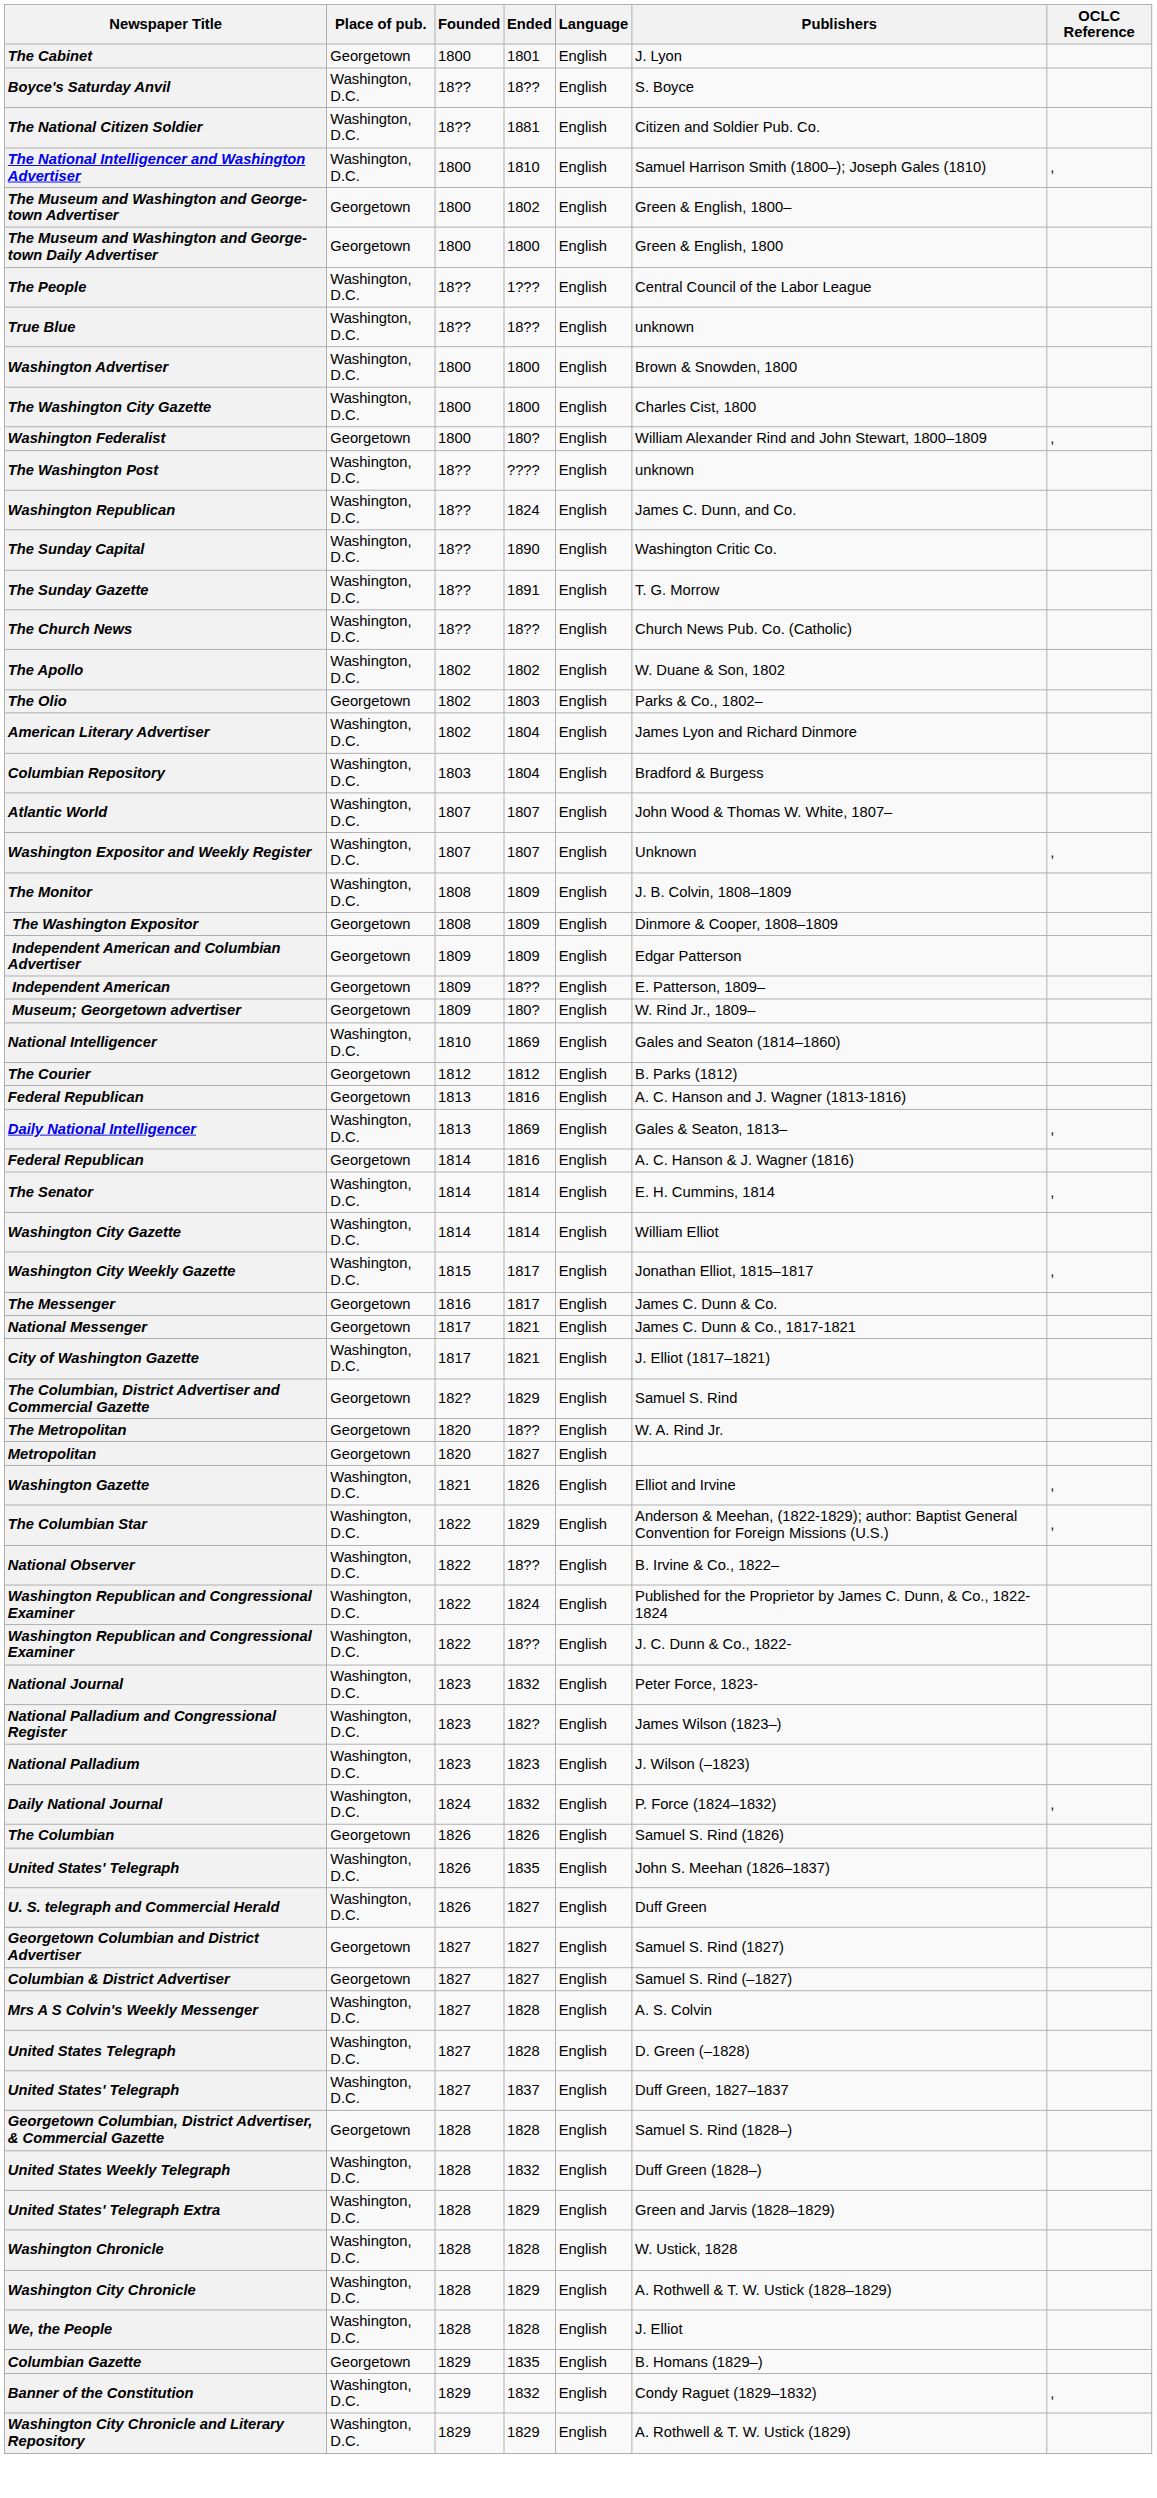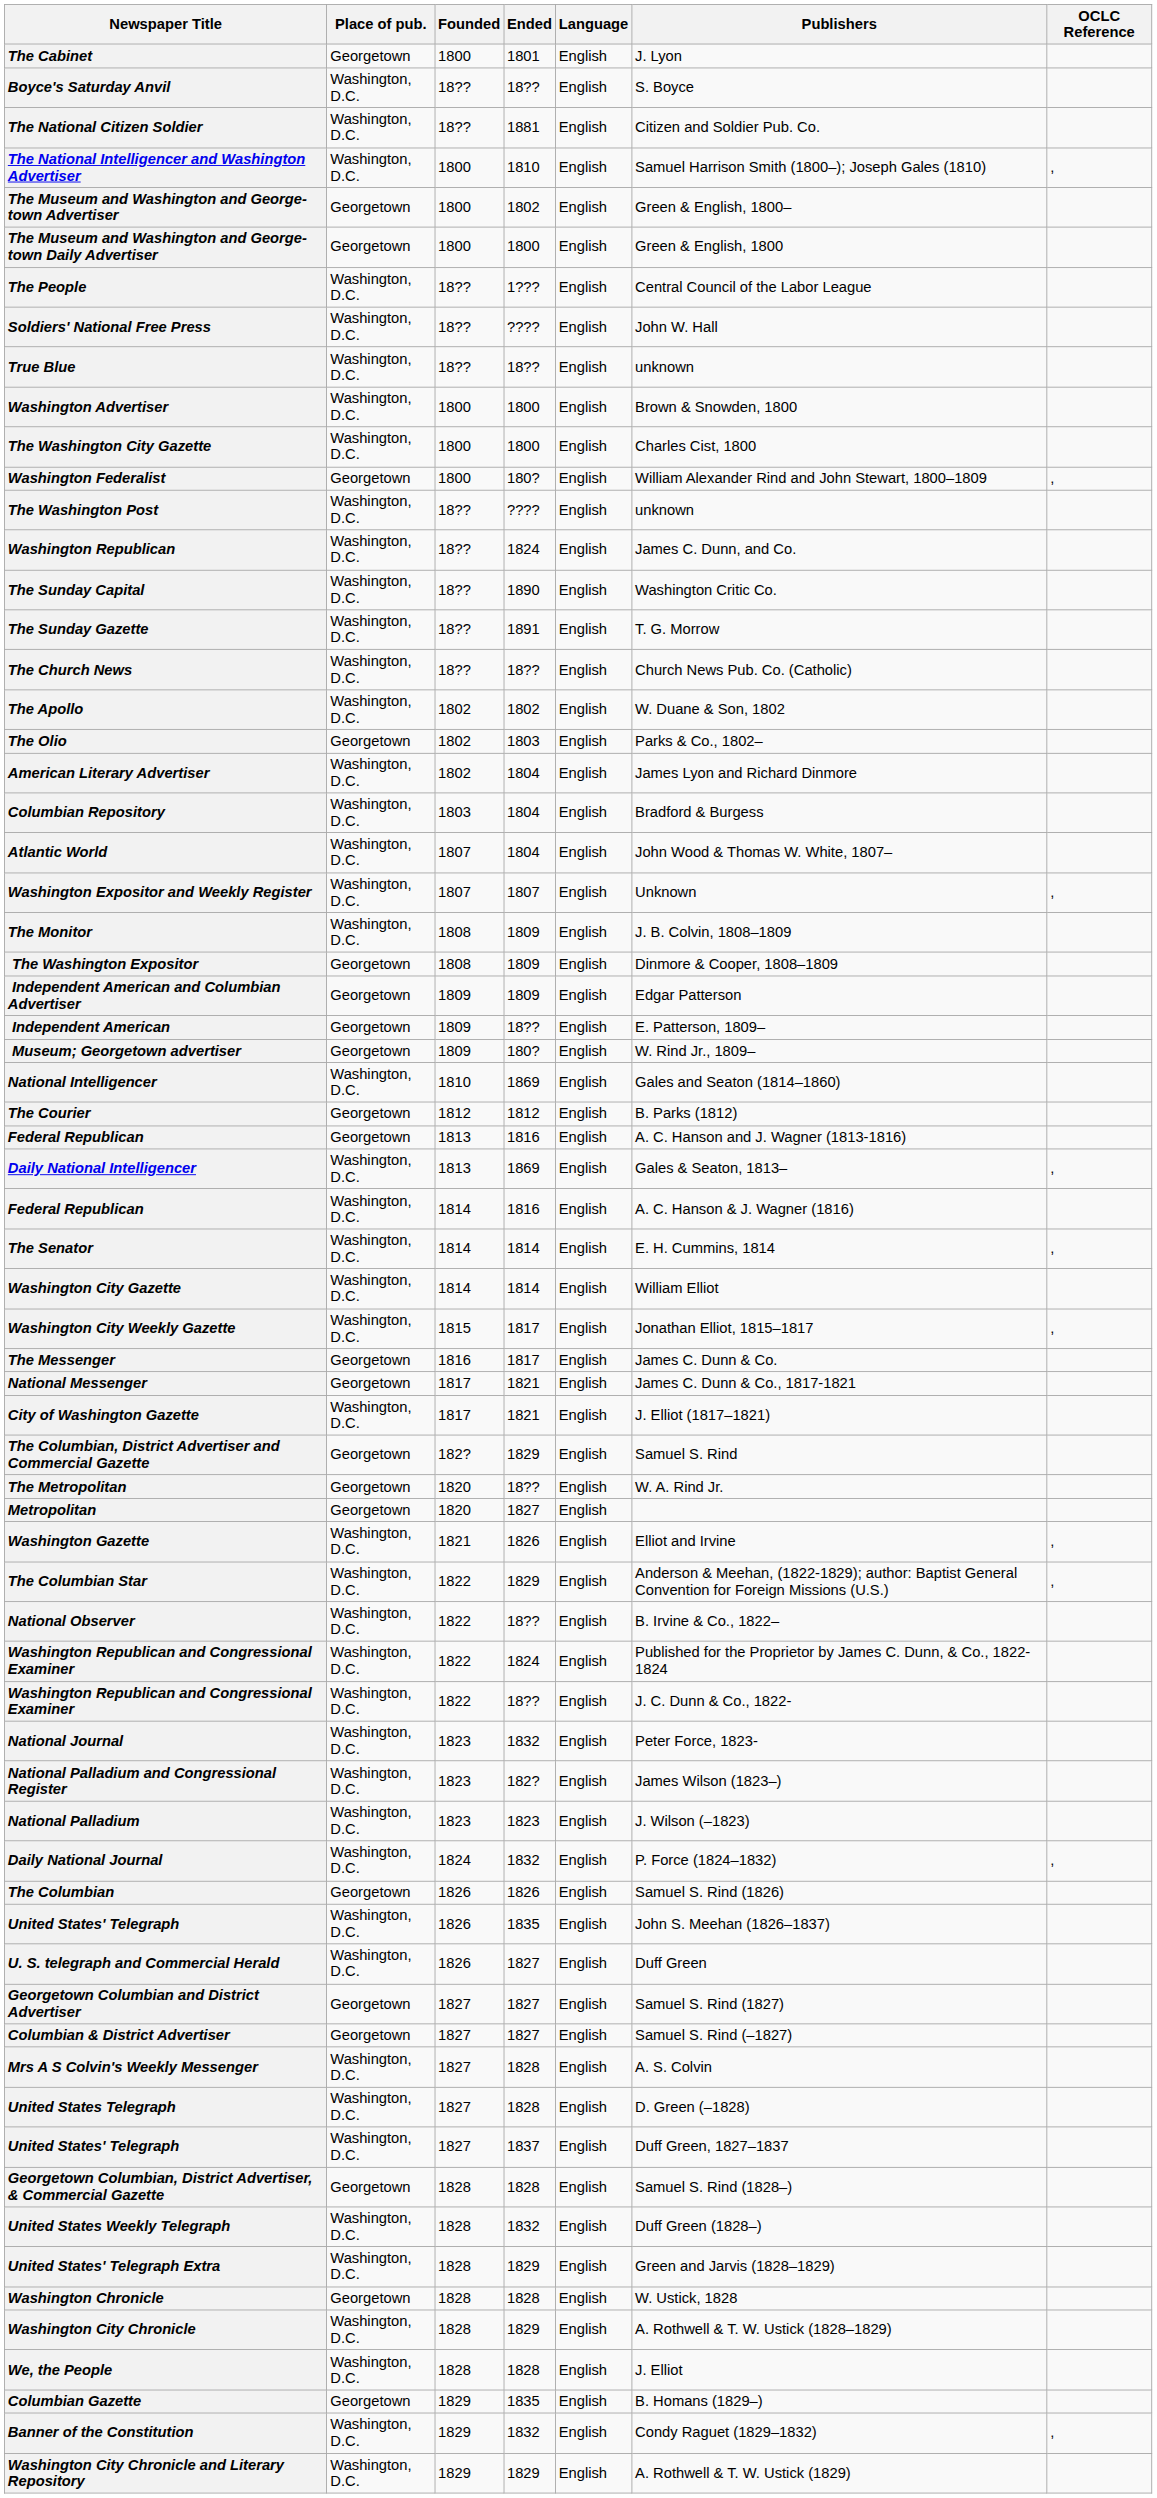+ row: (109, 327)
(523, 812) 1807 -> (523, 852) 1804
(370, 1160) Georgetown -> (371, 1208) Washington, D.C.
(371, 2250) Washington, D.C. -> (370, 2298) Georgetown
